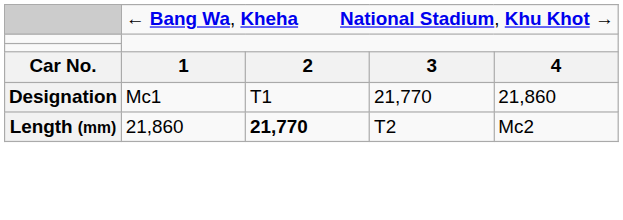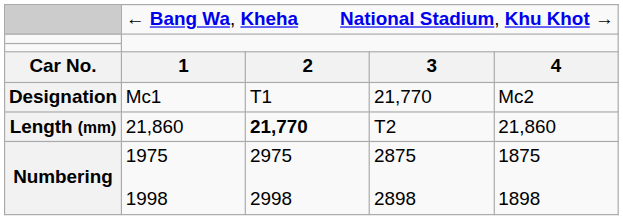(527, 96) 21,860 -> (516, 96) Mc2
(516, 126) Mc2 -> (527, 126) 21,860
+ row: (63, 177)
